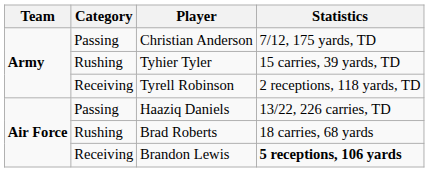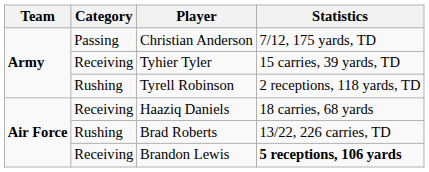(98, 62) Rushing -> (104, 62) Receiving
(104, 85) Receiving -> (98, 85) Rushing
(96, 108) Passing -> (104, 108) Receiving
(325, 108) 13/22, 226 carries, TD -> (317, 108) 18 carries, 68 yards
(317, 132) 18 carries, 68 yards -> (325, 132) 13/22, 226 carries, TD
